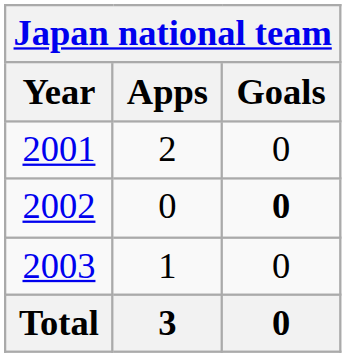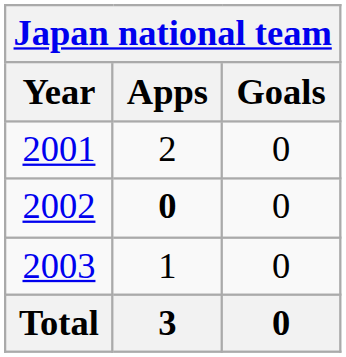(167, 206) normal -> (167, 206) bold
(281, 206) bold -> (281, 206) normal
